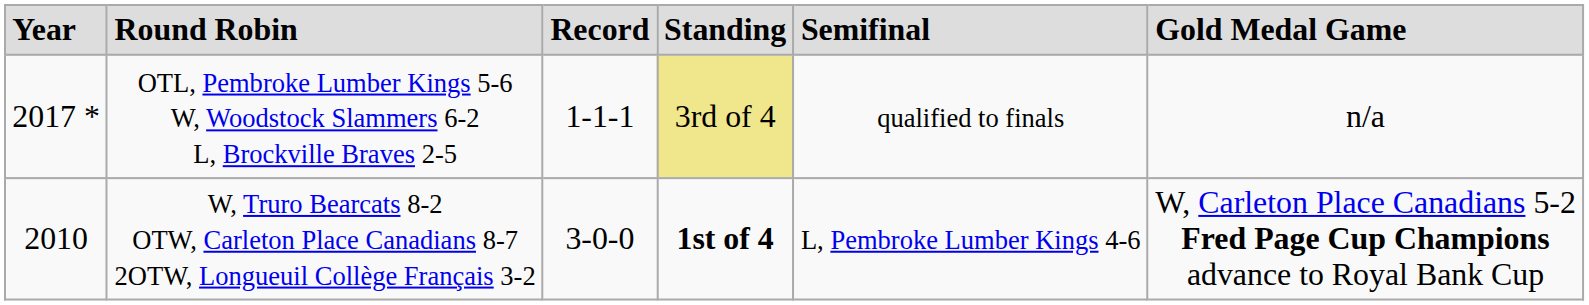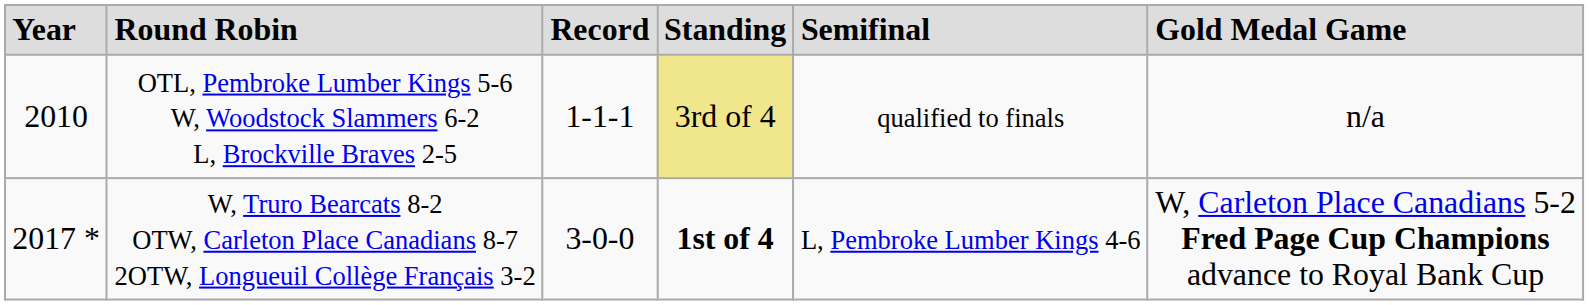(56, 116) 2017 * -> (56, 116) 2010
(56, 238) 2010 -> (56, 238) 2017 *
